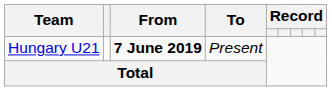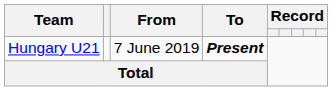(158, 48) bold -> (157, 48) normal
(236, 48) normal -> (235, 48) bold
